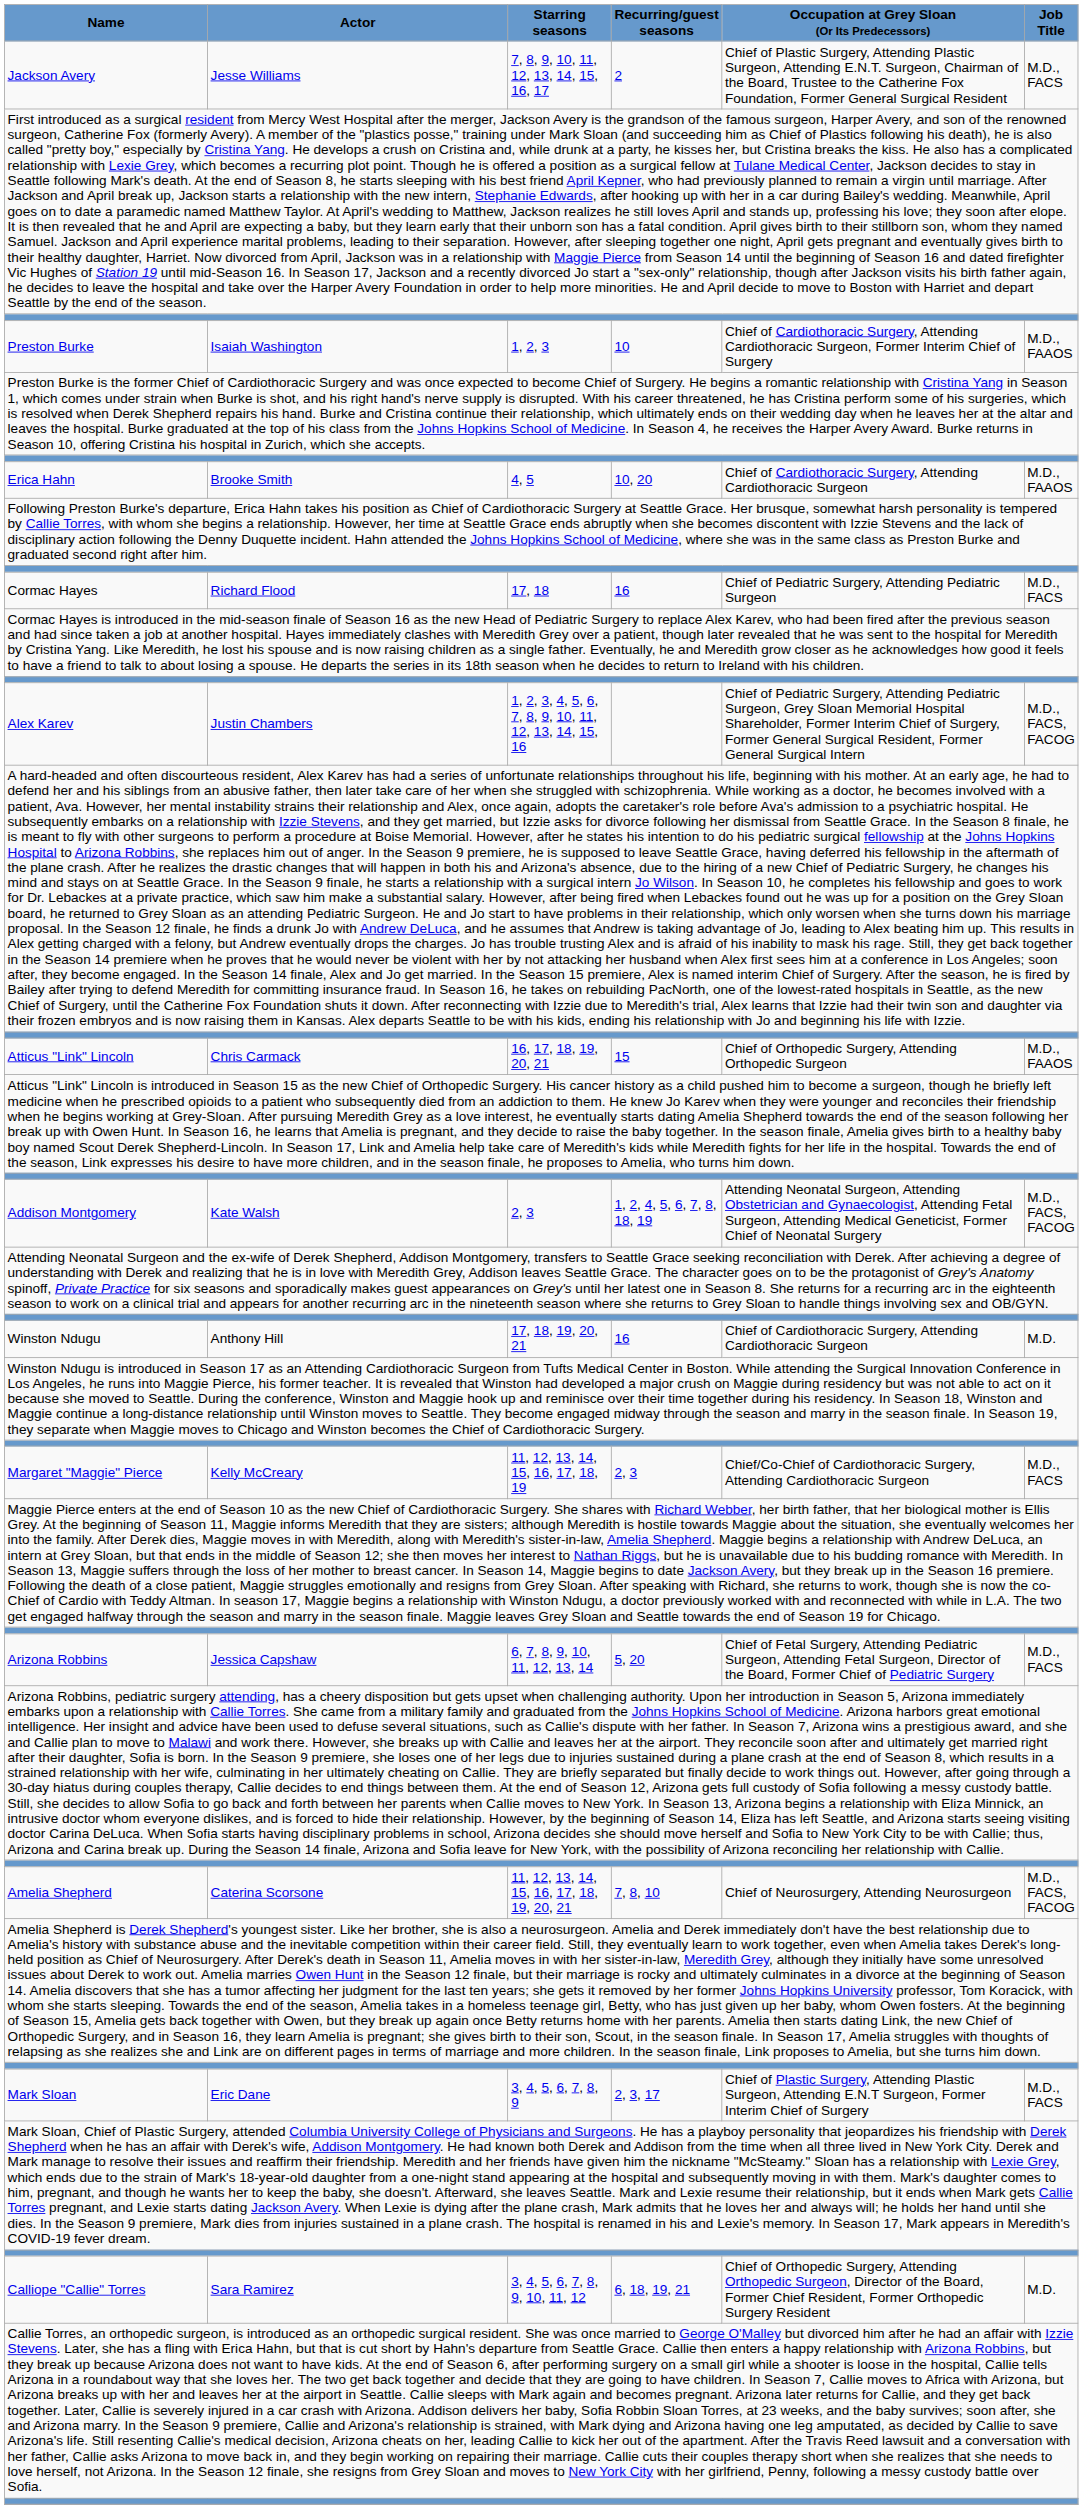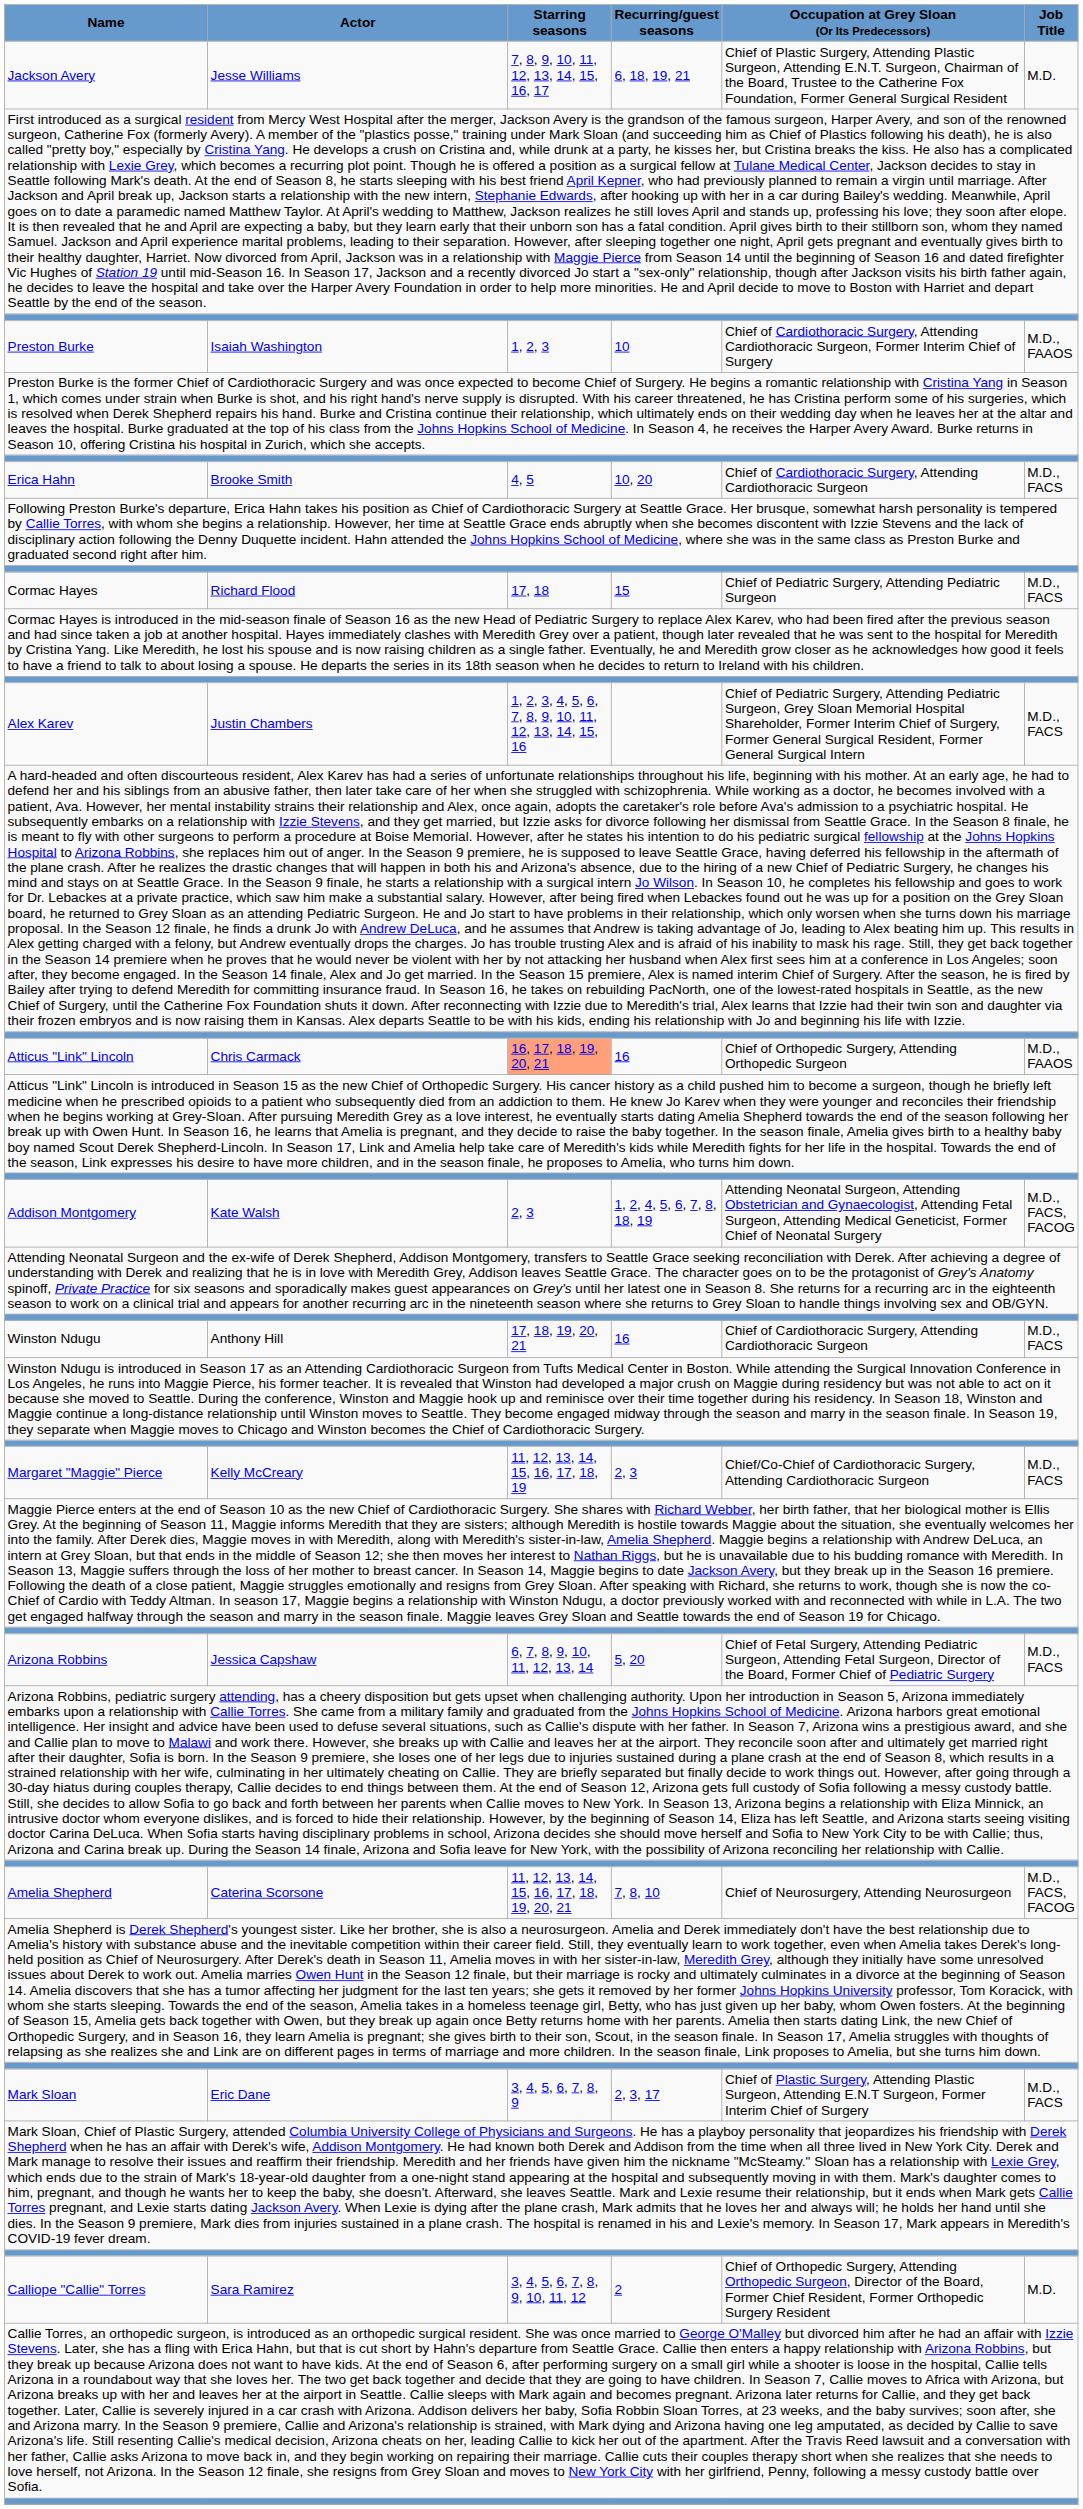(618, 75) 2 -> (652, 75) 6, 18, 19, 21
(1045, 75) M.D., FACS -> (1042, 75) M.D.
(1050, 479) M.D., FAAOS -> (1045, 479) M.D., FACS
(622, 590) 16 -> (622, 590) 15
(1051, 724) M.D., FACS, FACOG -> (1045, 724) M.D., FACS
(555, 1056) no background -> (555, 1056) lightsalmon background
(622, 1056) 15 -> (622, 1056) 16
(1042, 1338) M.D. -> (1045, 1338) M.D., FACS
(652, 2289) 6, 18, 19, 21 -> (618, 2289) 2
